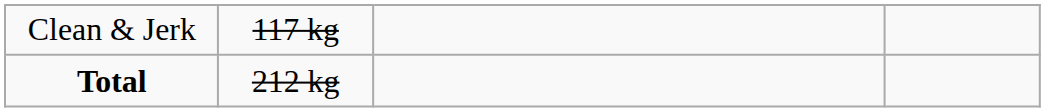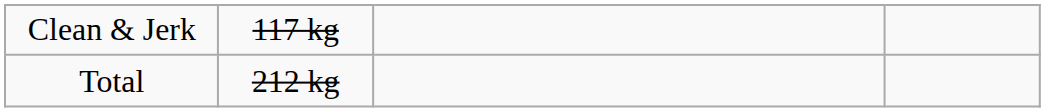(112, 80) bold -> (112, 80) normal
